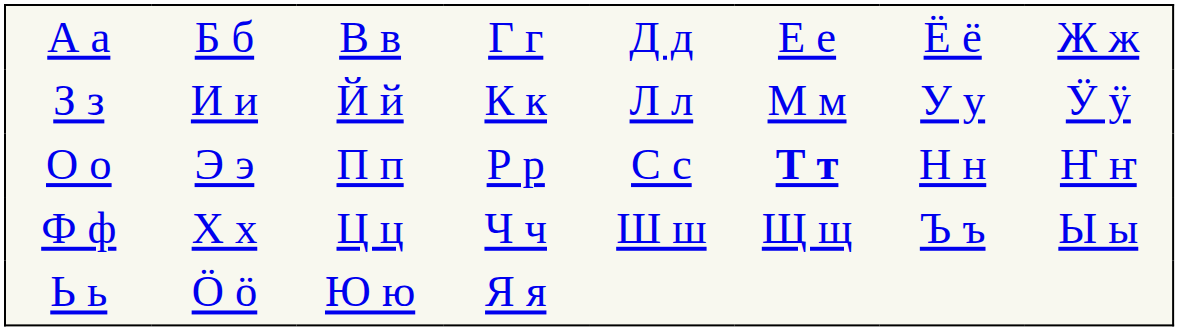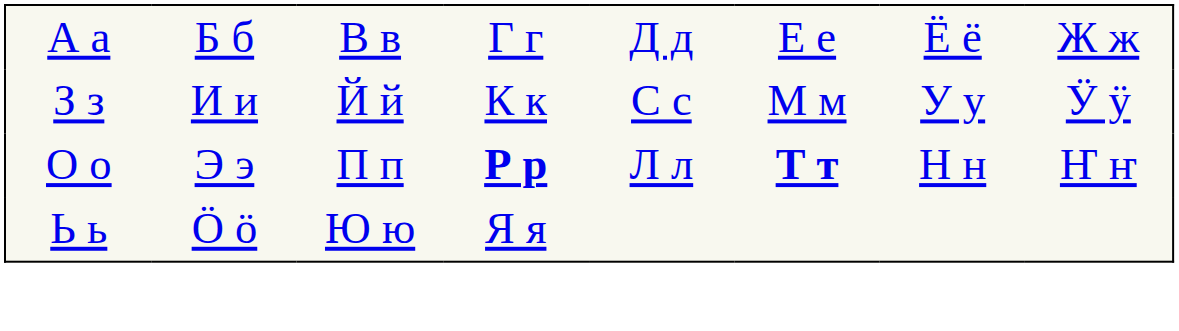(661, 101) Л л -> (661, 101) С с
(516, 164) normal -> (516, 164) bold
(661, 164) С с -> (661, 164) Л л
- row: (79, 228)
